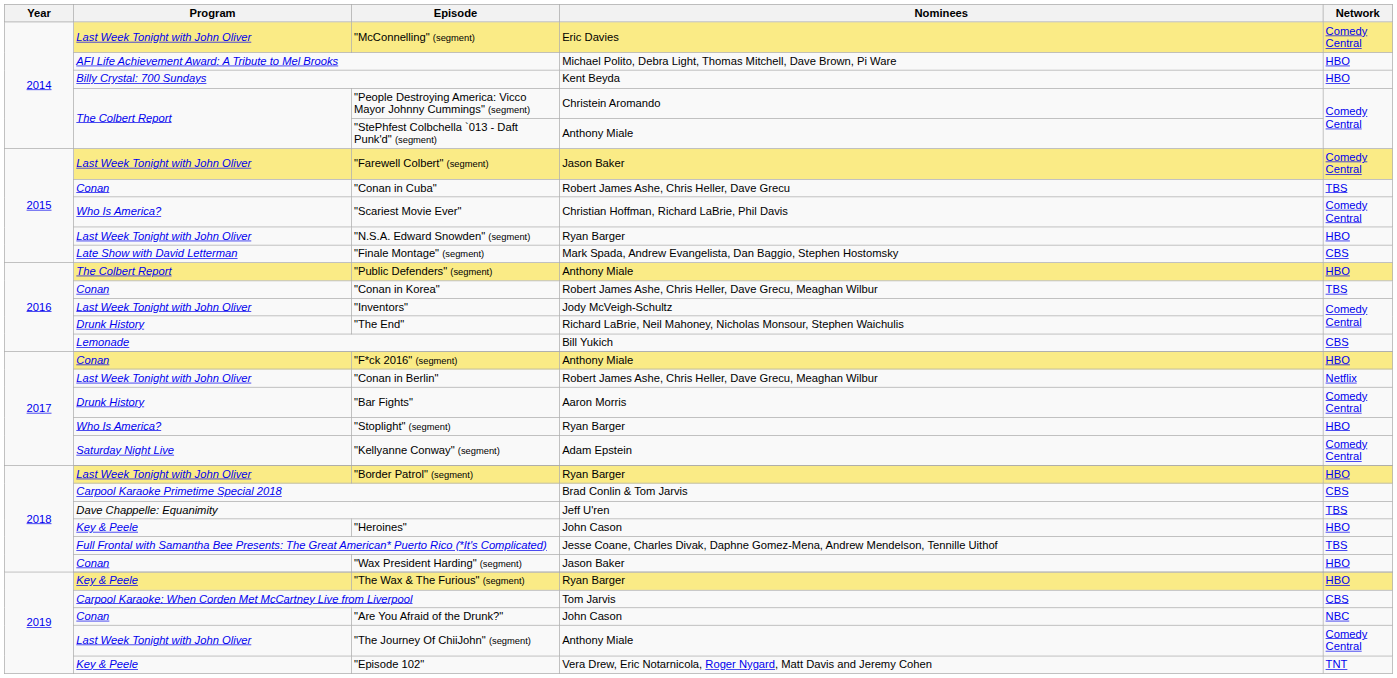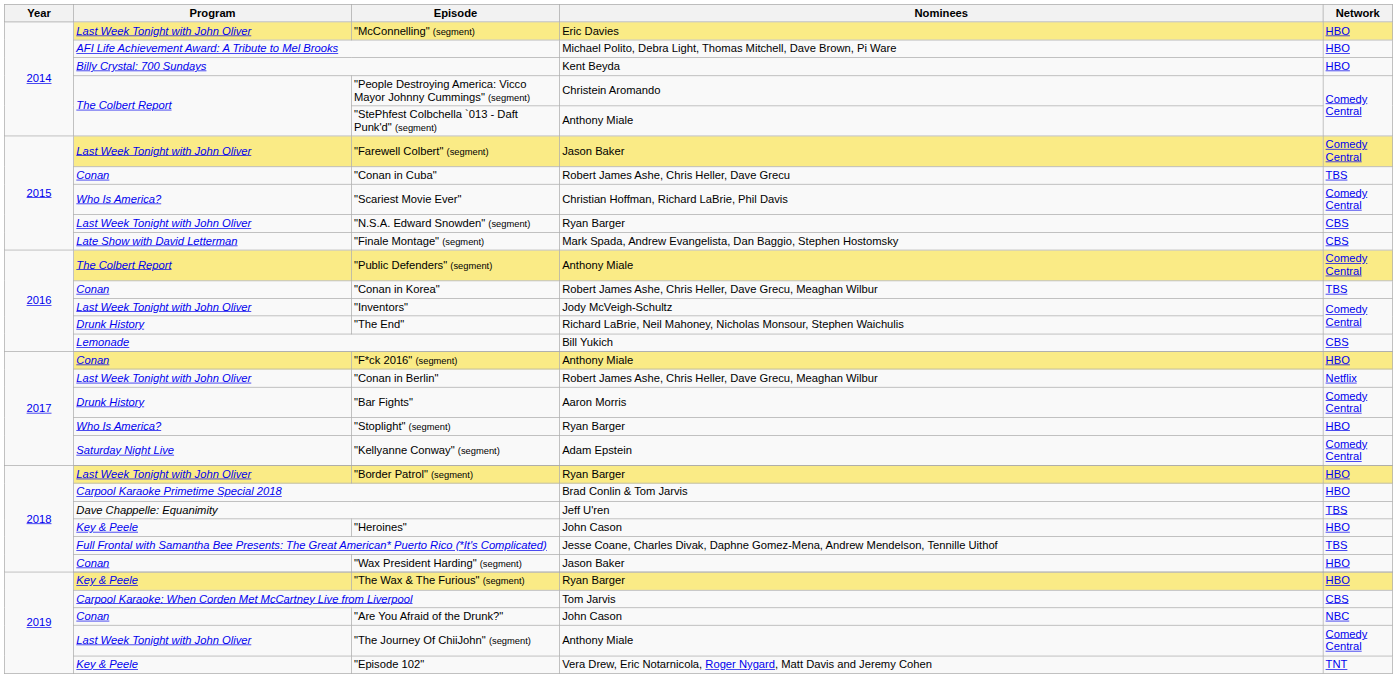(1346, 37) Comedy Central -> (1338, 31) HBO
(1338, 236) HBO -> (1337, 223) CBS
(1338, 271) HBO -> (1346, 265) Comedy Central
(1337, 492) CBS -> (1338, 492) HBO
